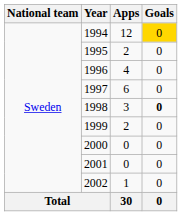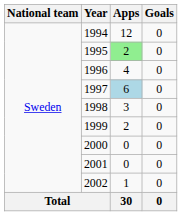(159, 32) gold background -> (159, 32) no background
(126, 51) no background -> (126, 51) lightgreen background
(126, 88) no background -> (126, 88) lightblue background
(159, 107) bold -> (159, 107) normal
